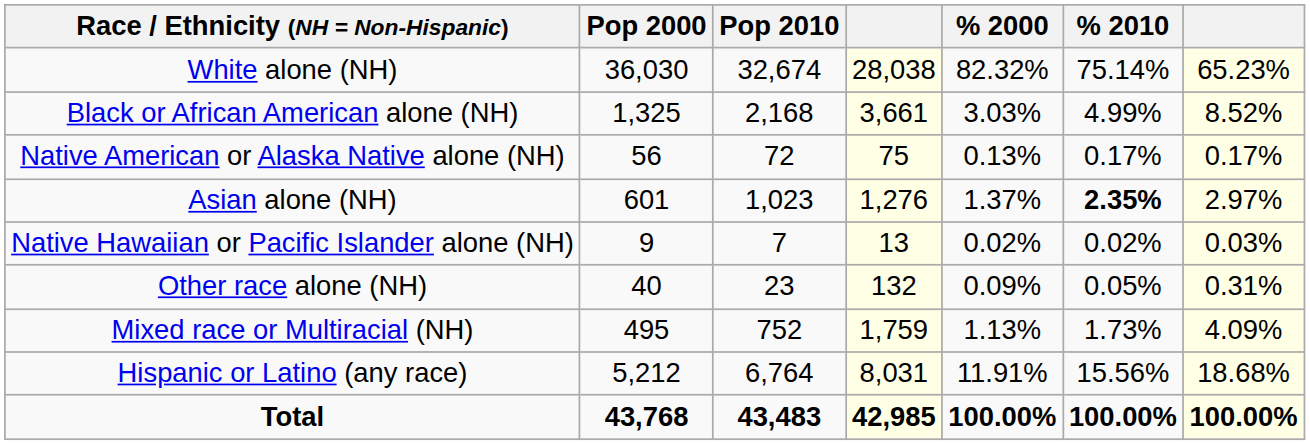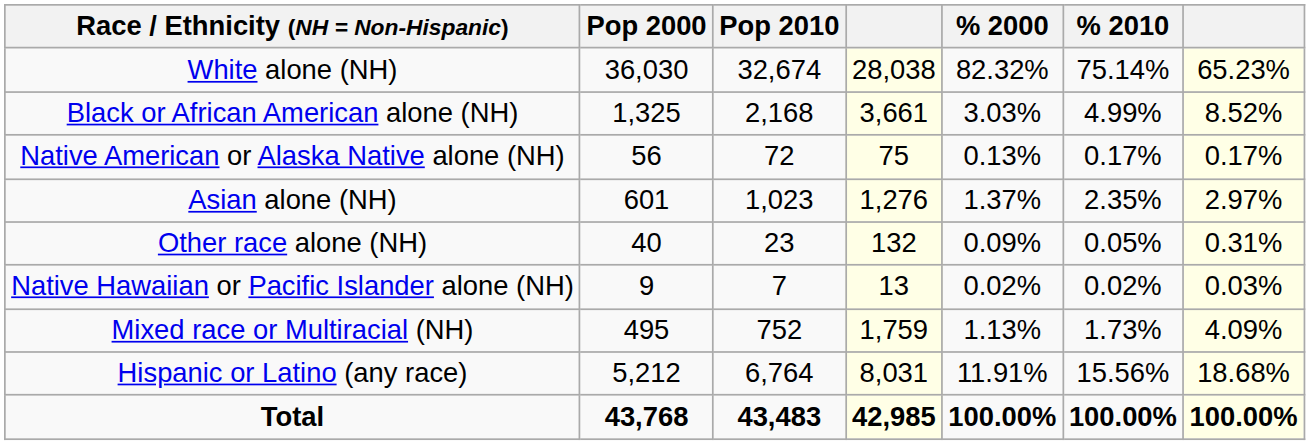(1123, 199) bold -> (1123, 199) normal
rows swapped: (292, 243) <-> (292, 286)
